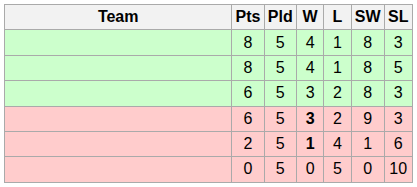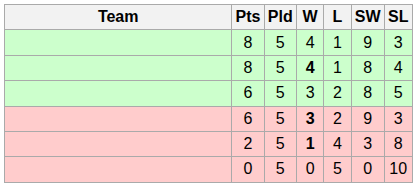(368, 42) 8 -> (368, 42) 9
(310, 67) normal -> (310, 67) bold
(398, 67) 5 -> (398, 67) 4
(398, 93) 3 -> (398, 93) 5
(368, 144) 1 -> (368, 144) 3
(398, 144) 6 -> (398, 144) 8
